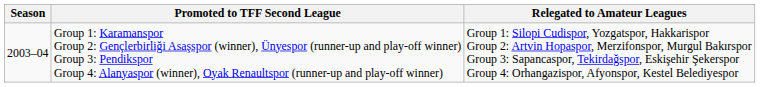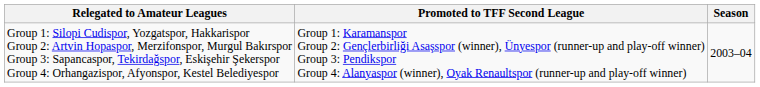columns swapped: (28, 13) <-> (609, 13)
